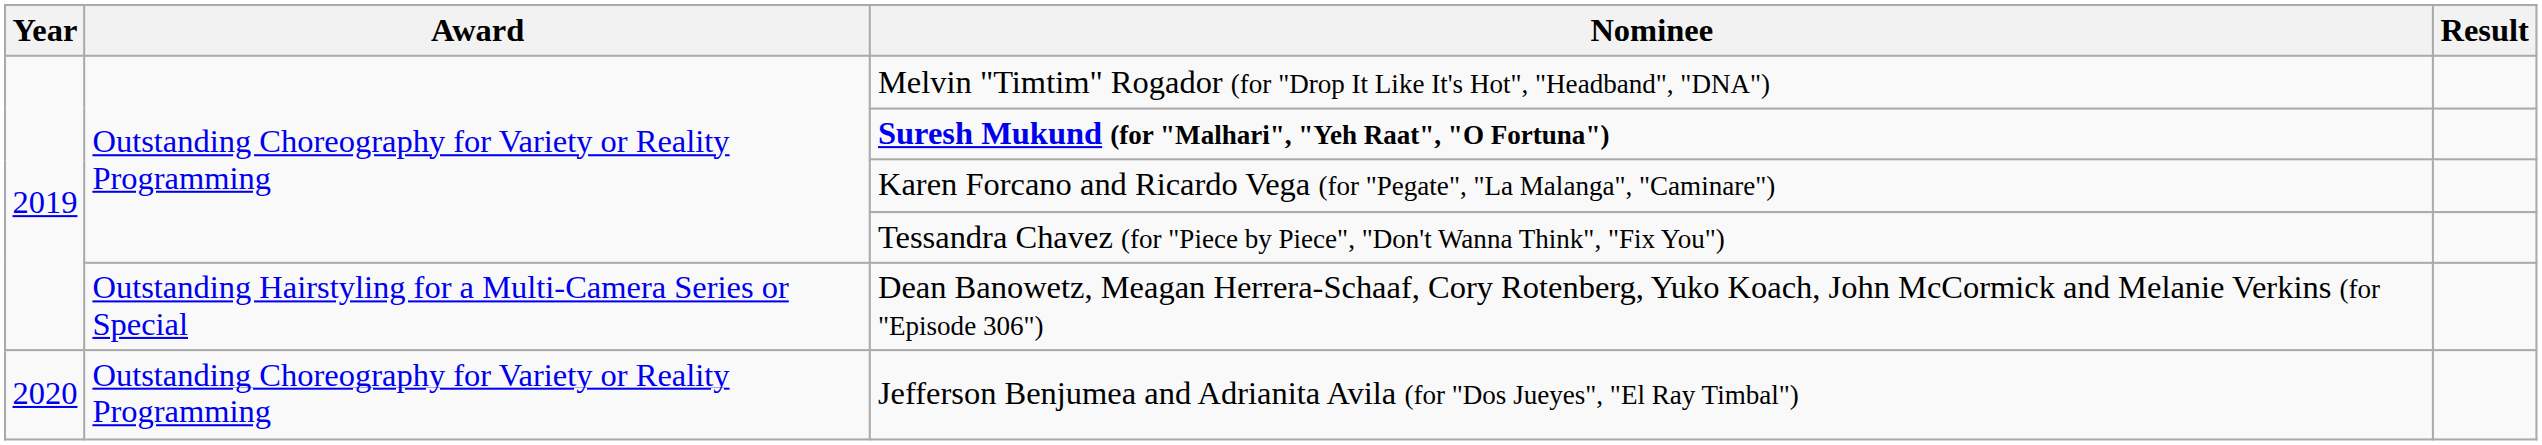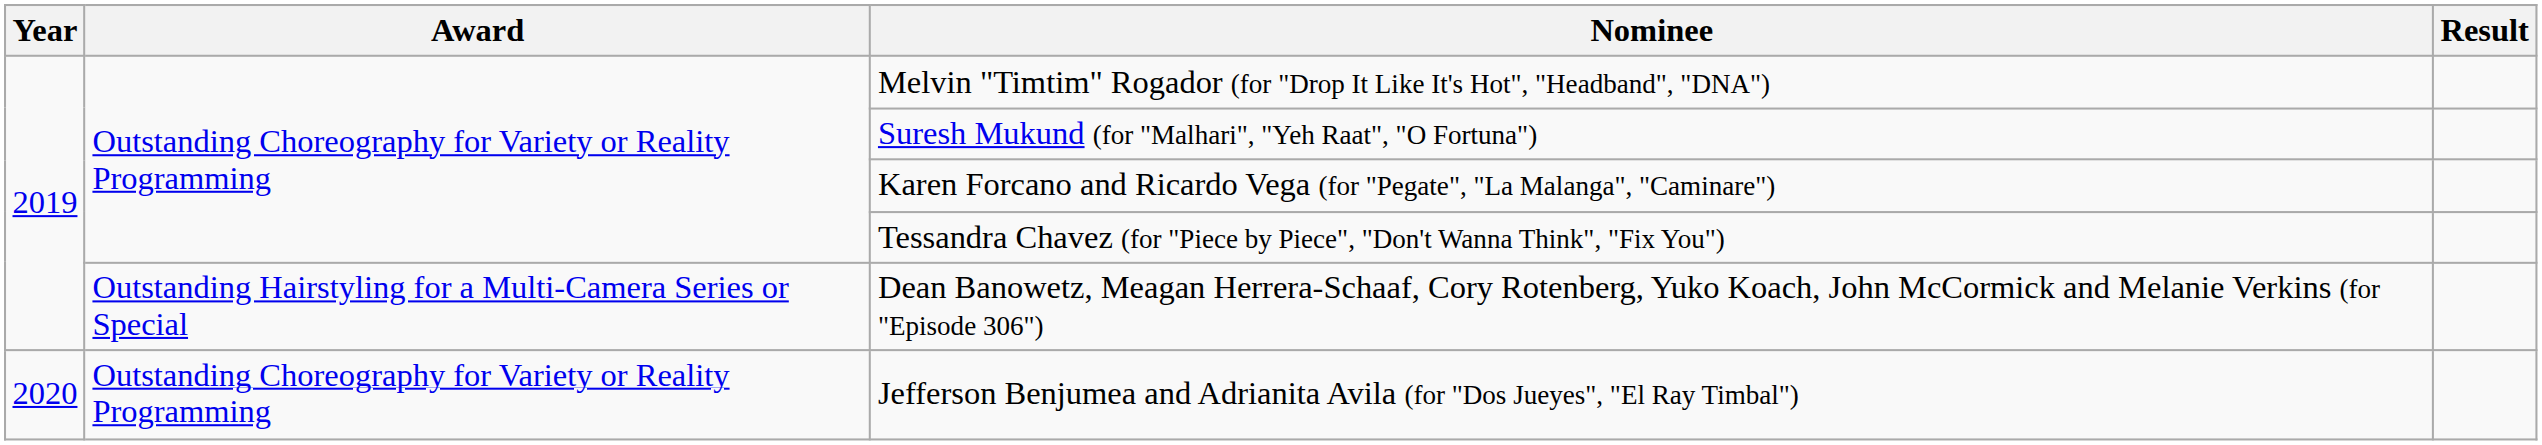(1244, 133) bold -> (1208, 133) normal
